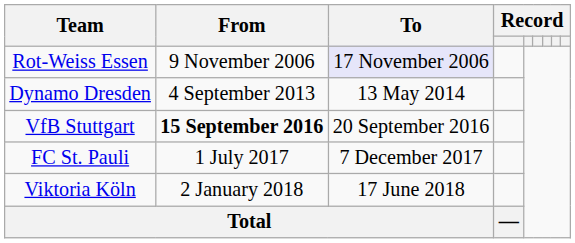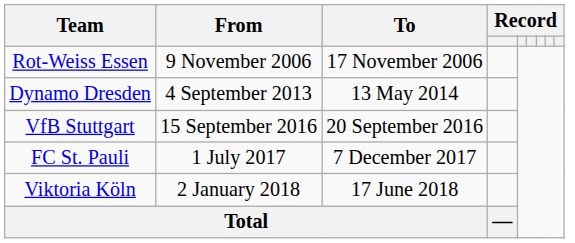(411, 61) lavender background -> (405, 61) no background
(242, 125) bold -> (239, 125) normal
